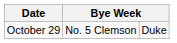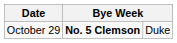(101, 30) normal -> (103, 30) bold
